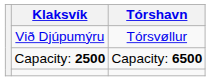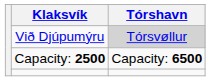(157, 36) no background -> (157, 36) lightgrey background
